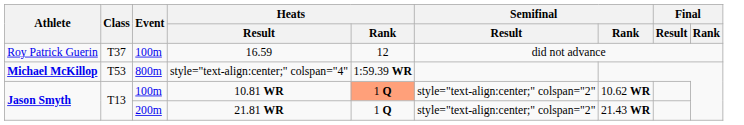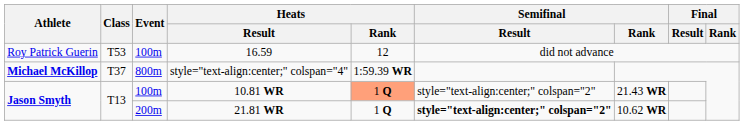(117, 52) T37 -> (117, 52) T53
(117, 72) T53 -> (117, 72) T37
(626, 91) 10.62 WR -> (642, 91) 21.43 WR
(506, 110) normal -> (514, 110) bold
(626, 110) 21.43 WR -> (642, 110) 10.62 WR
